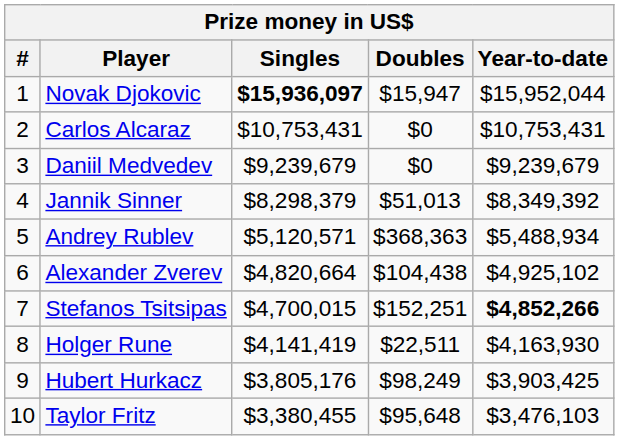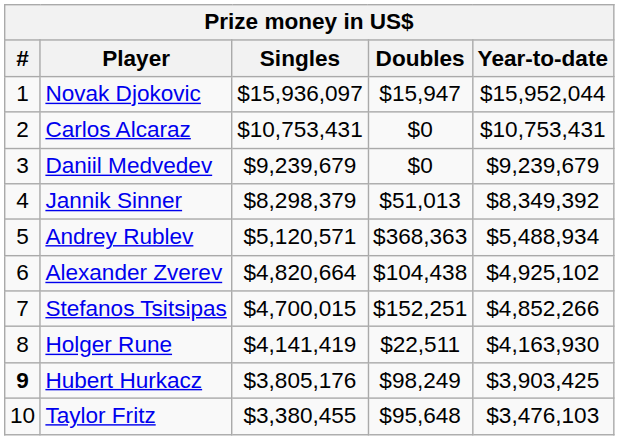(300, 93) bold -> (300, 93) normal
(543, 308) bold -> (543, 308) normal
(22, 380) normal -> (22, 380) bold
